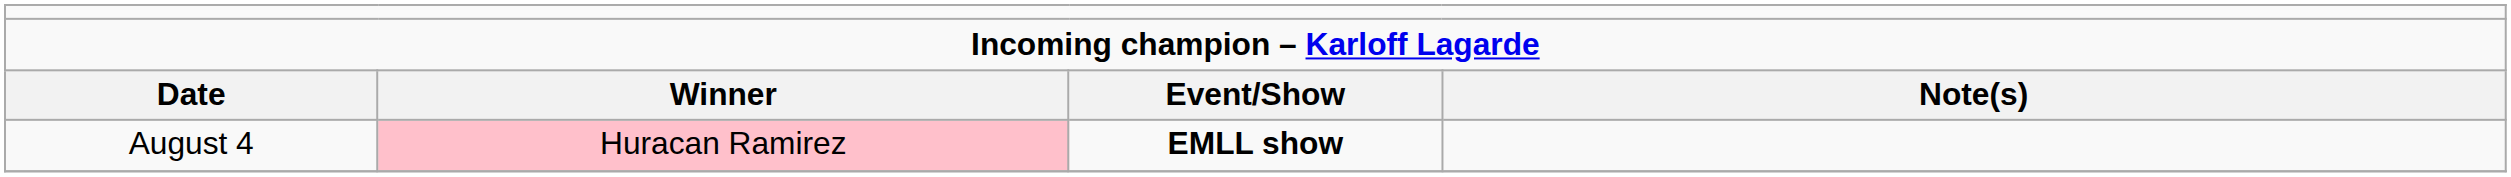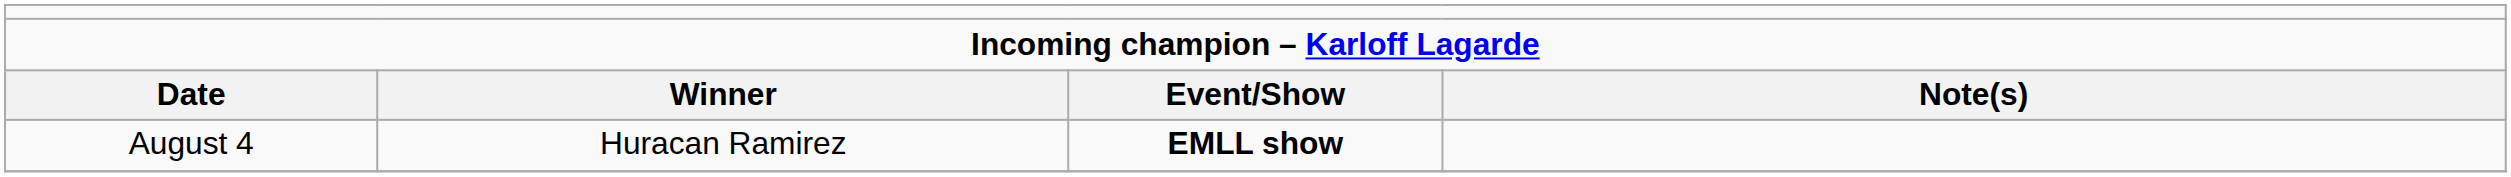(723, 144) pink background -> (723, 144) no background
